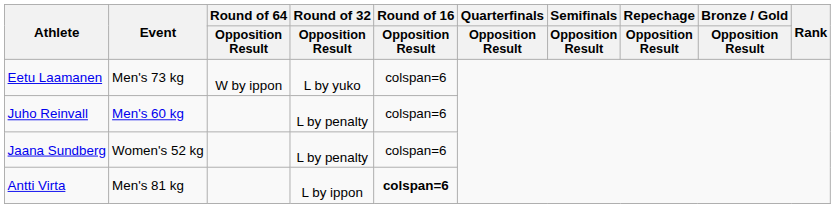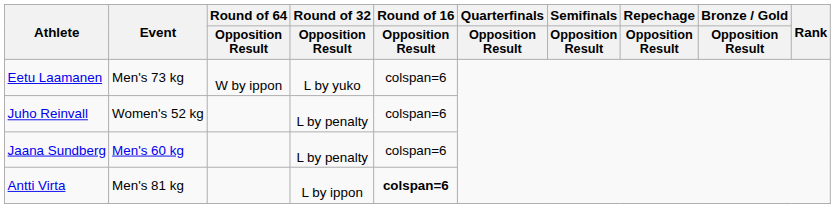(148, 114) Men's 60 kg -> (158, 114) Women's 52 kg
(158, 150) Women's 52 kg -> (148, 150) Men's 60 kg
